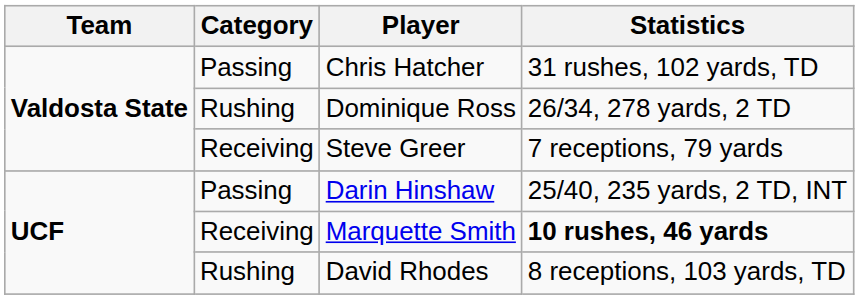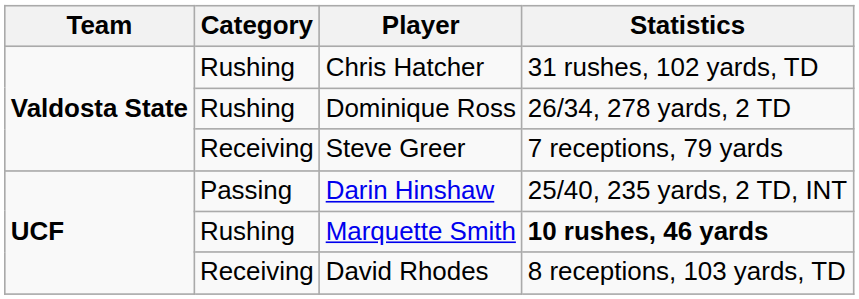(246, 67) Passing -> (247, 67) Rushing
(257, 231) Receiving -> (247, 231) Rushing
(247, 272) Rushing -> (257, 272) Receiving
